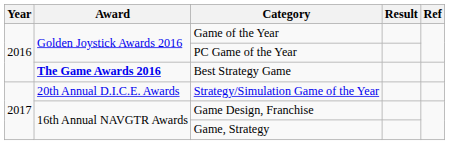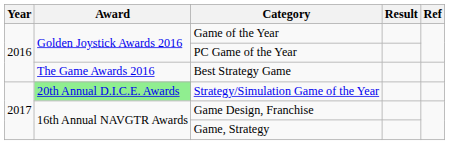(99, 71) bold -> (96, 71) normal
(108, 91) no background -> (108, 91) lightgreen background
